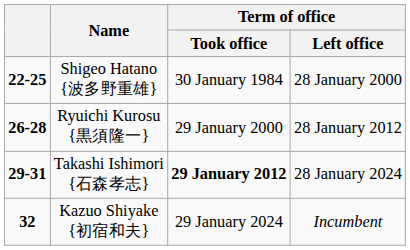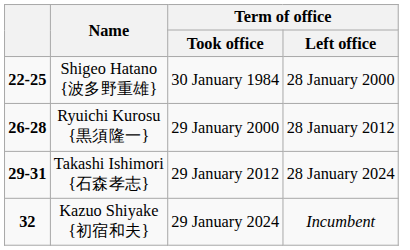(229, 174) bold -> (225, 174) normal
